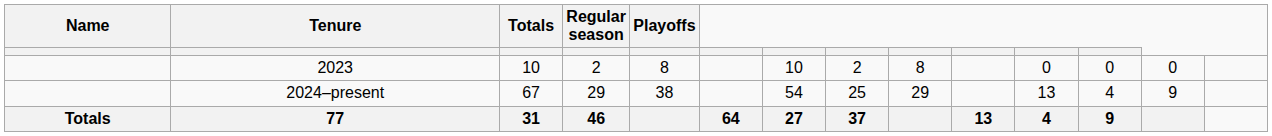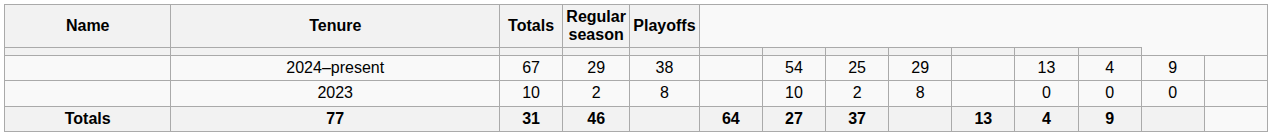rows swapped: (335, 67) <-> (335, 93)
